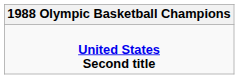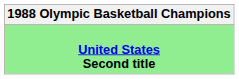(119, 56) no background -> (119, 56) lightgreen background
